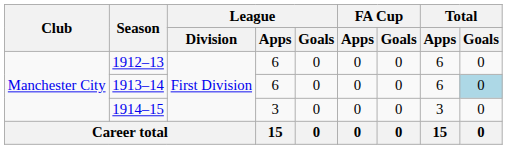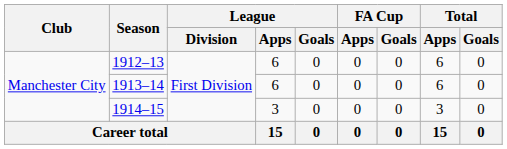(481, 86) lightblue background -> (481, 86) no background
